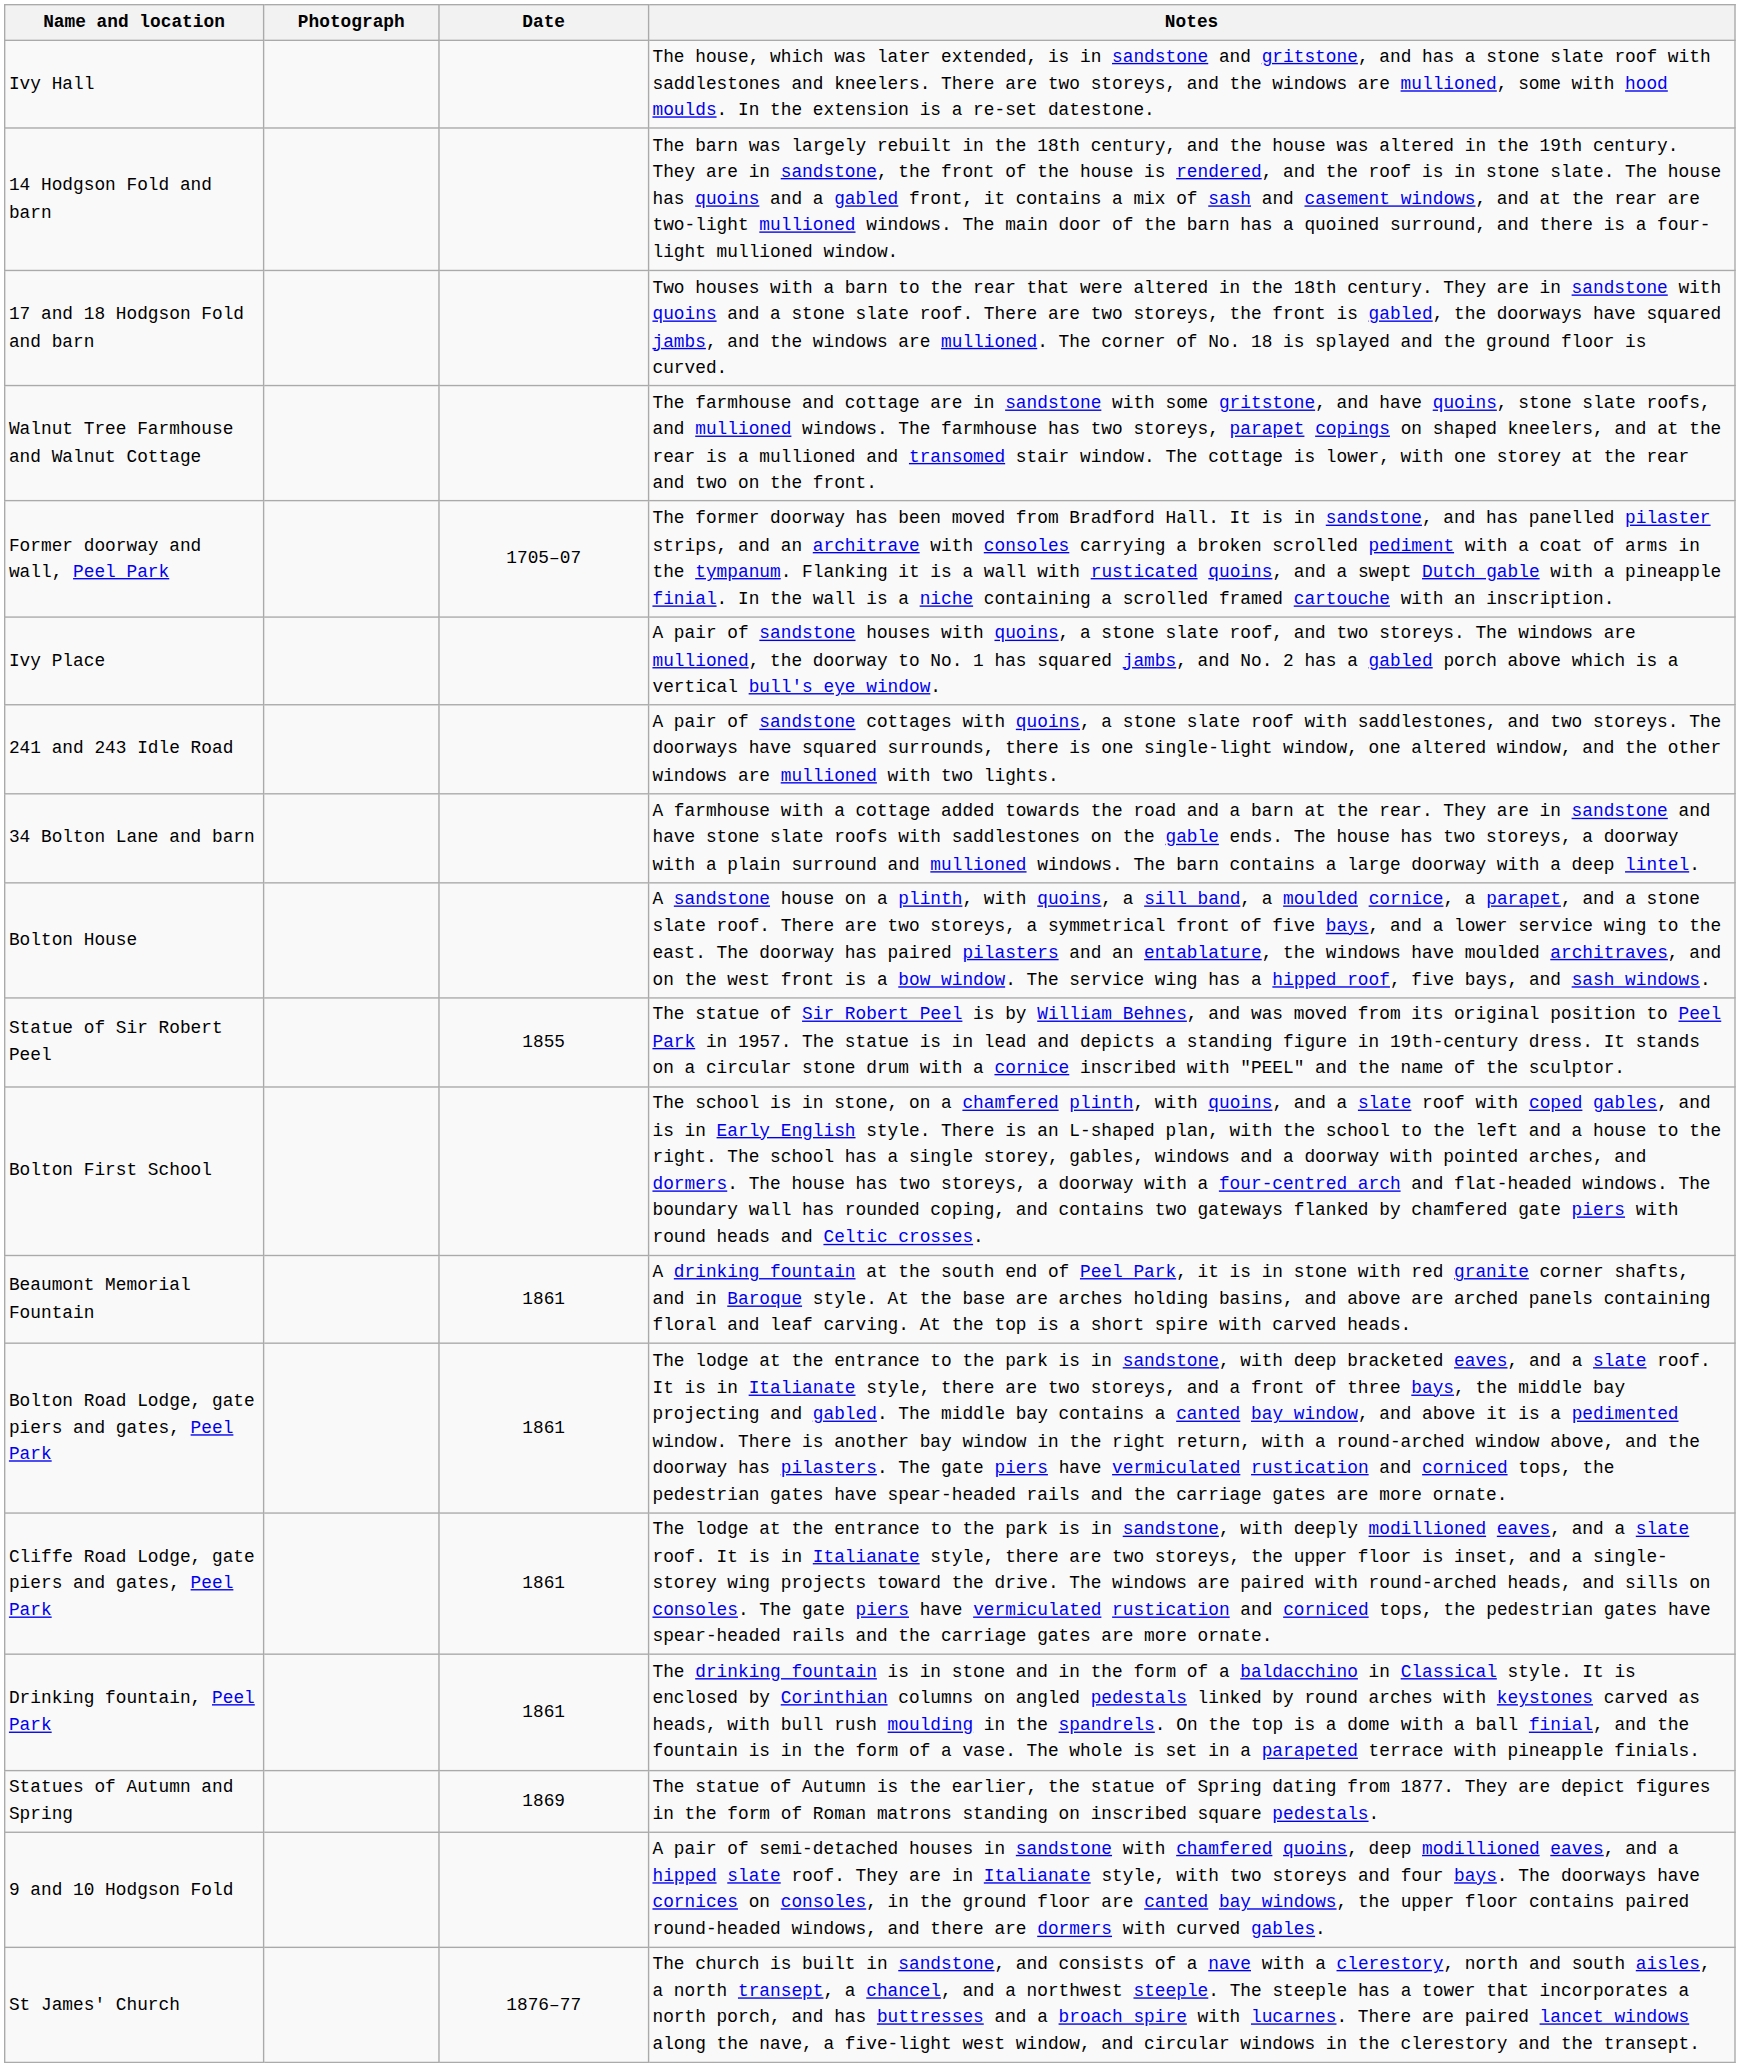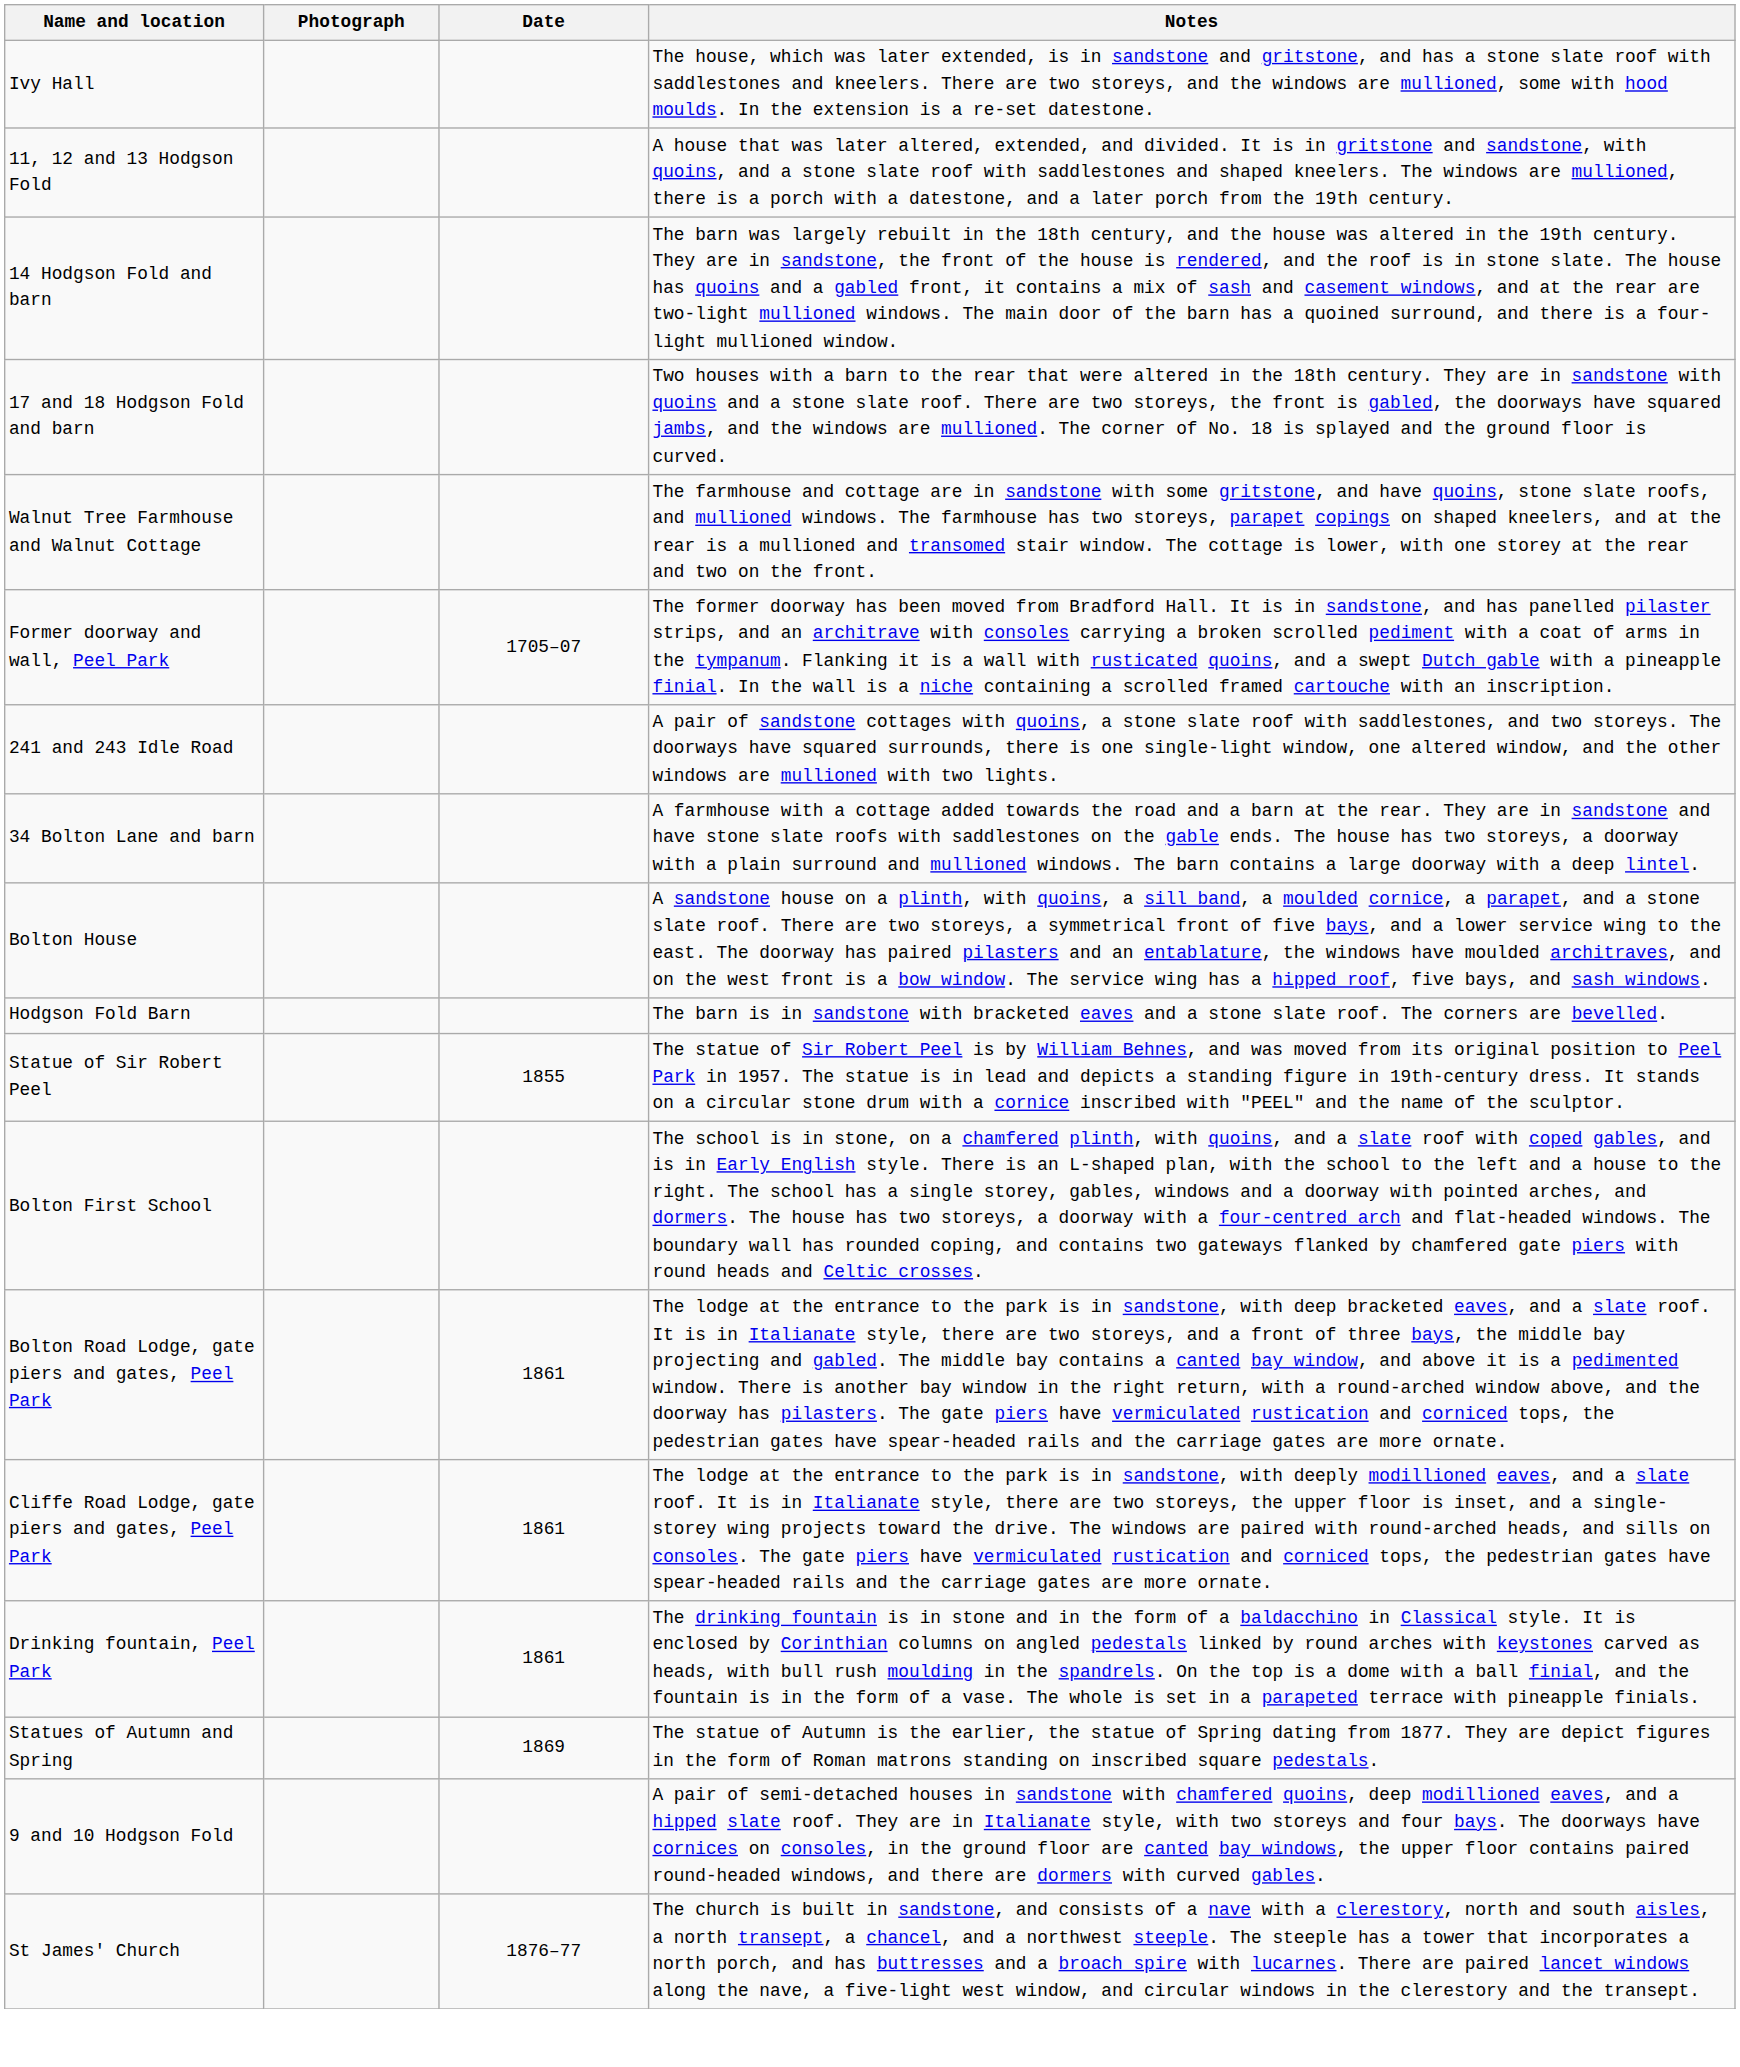+ row: (121, 172)
- row: (57, 661)
+ row: (100, 1015)
- row: (100, 1299)
